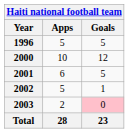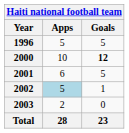(103, 58) normal -> (103, 58) bold
(62, 89) no background -> (62, 89) lightblue background
(103, 105) pink background -> (103, 105) no background
